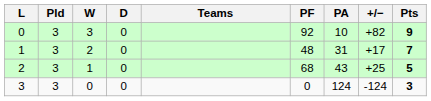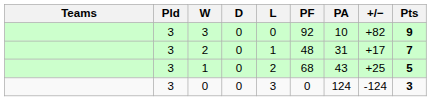columns swapped: (215, 13) <-> (21, 13)
